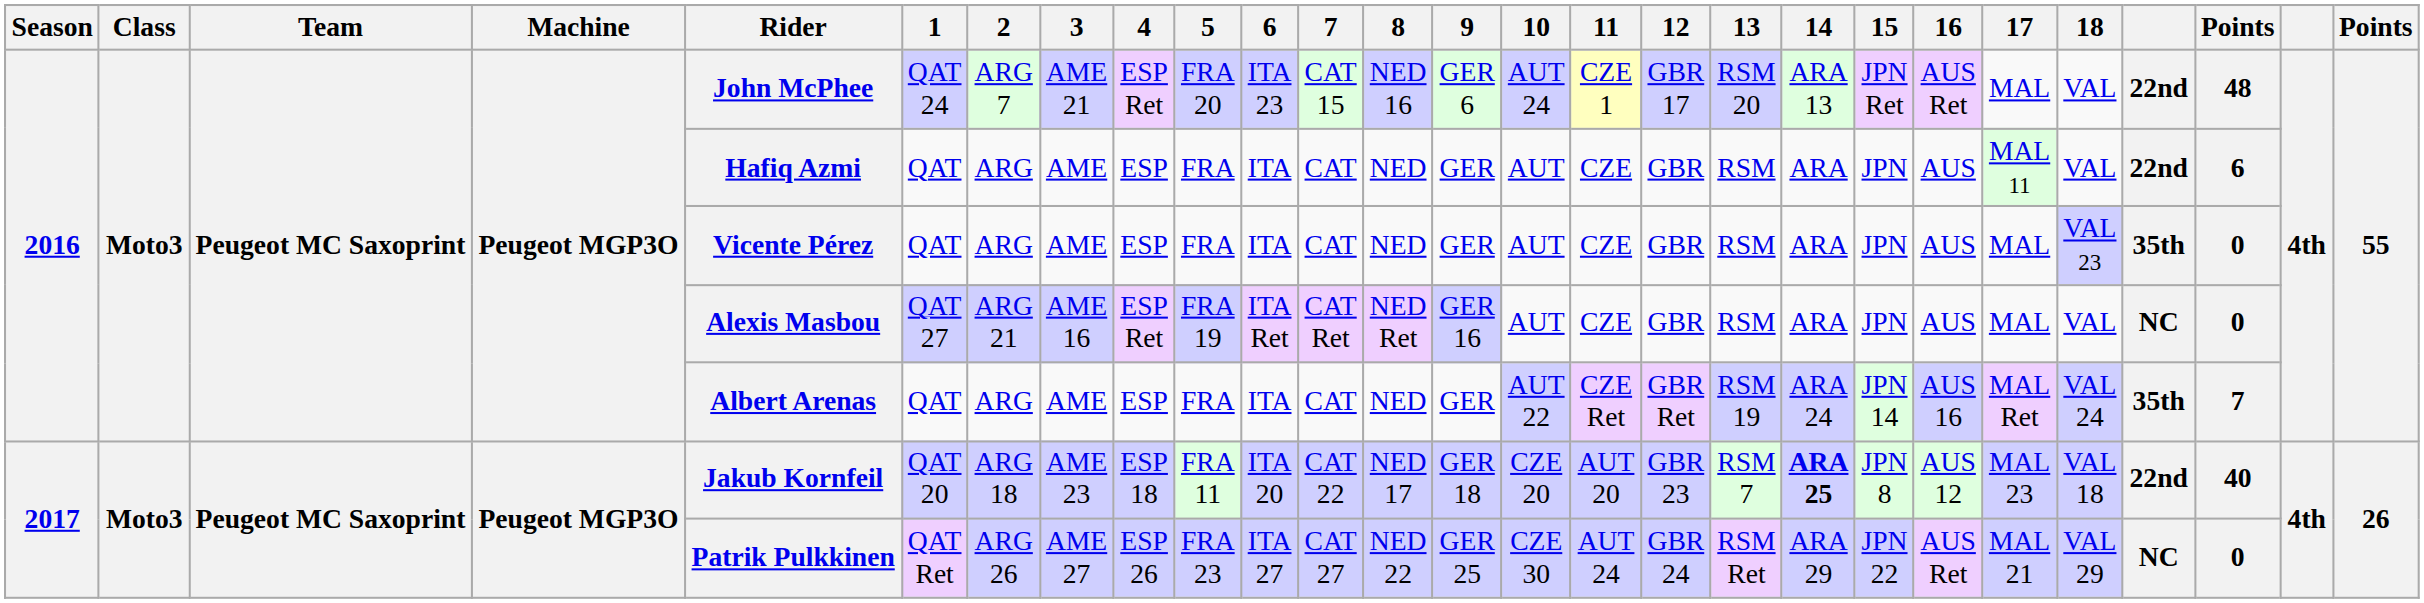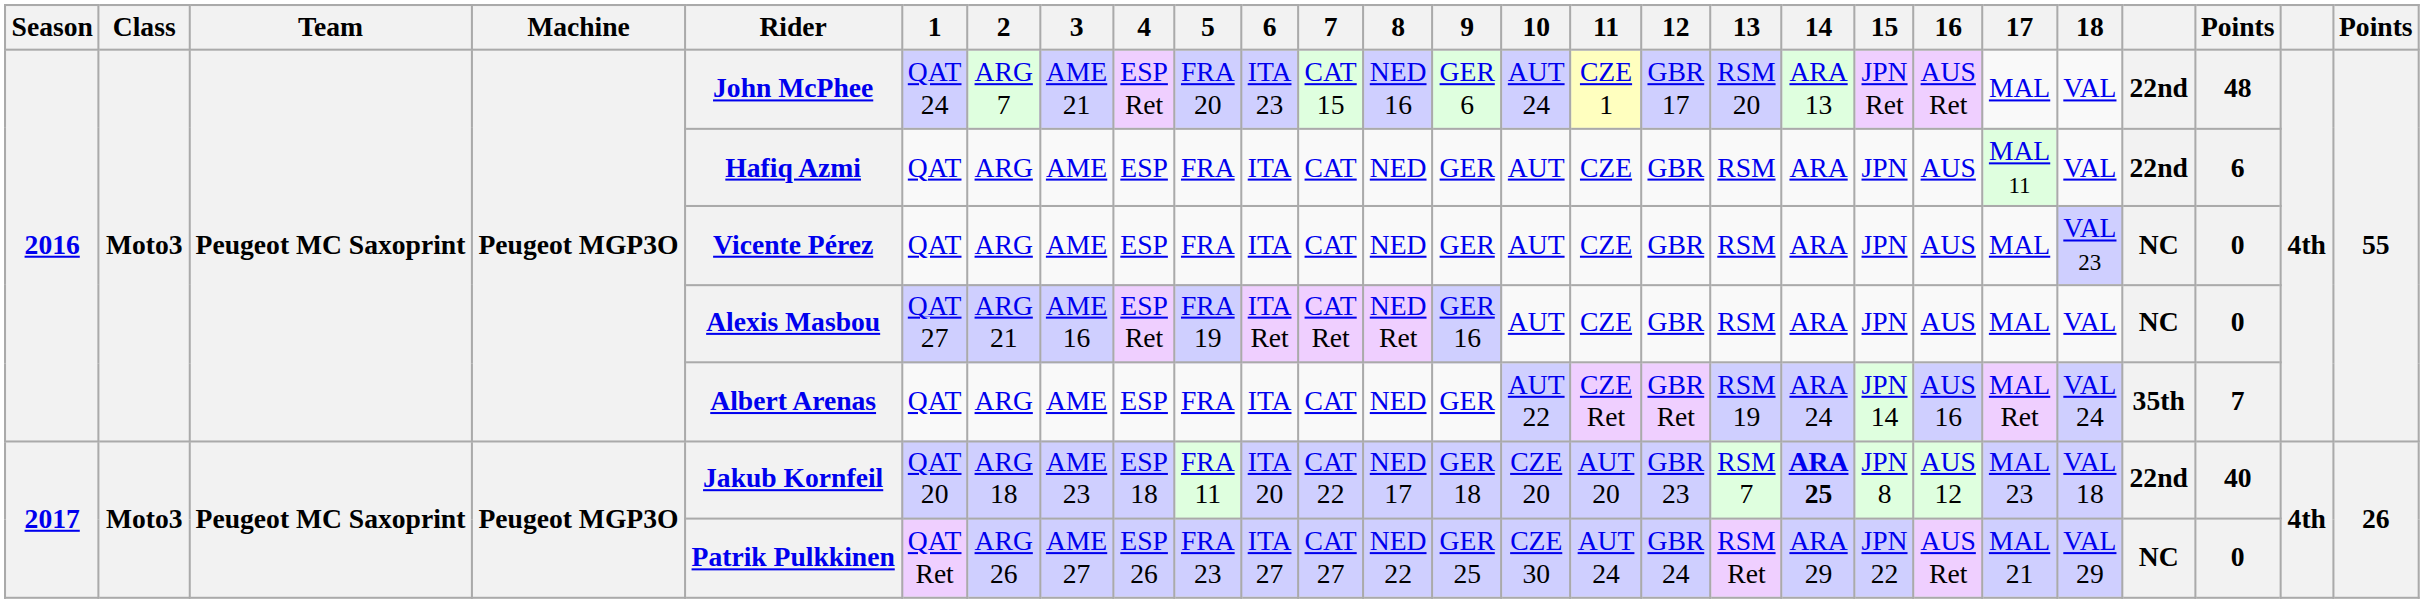(2159, 244) 35th -> (2159, 244) NC
